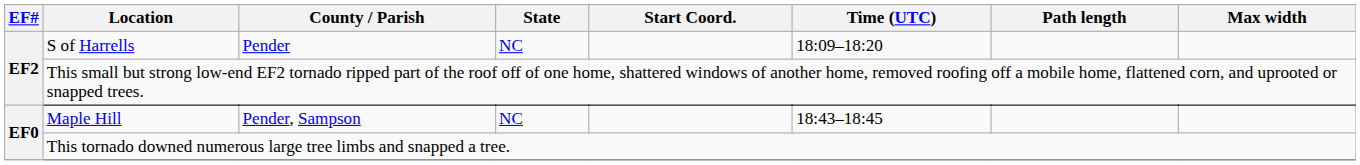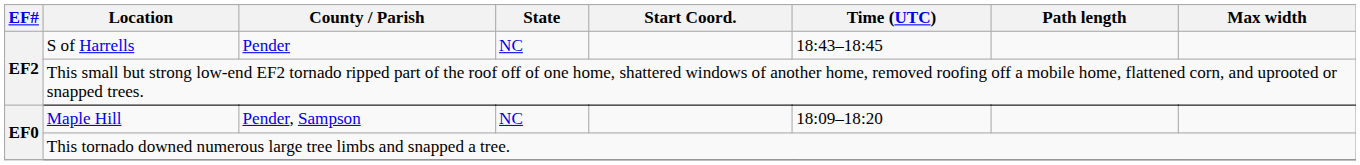(840, 45) 18:09–18:20 -> (840, 45) 18:43–18:45
(840, 118) 18:43–18:45 -> (840, 118) 18:09–18:20
